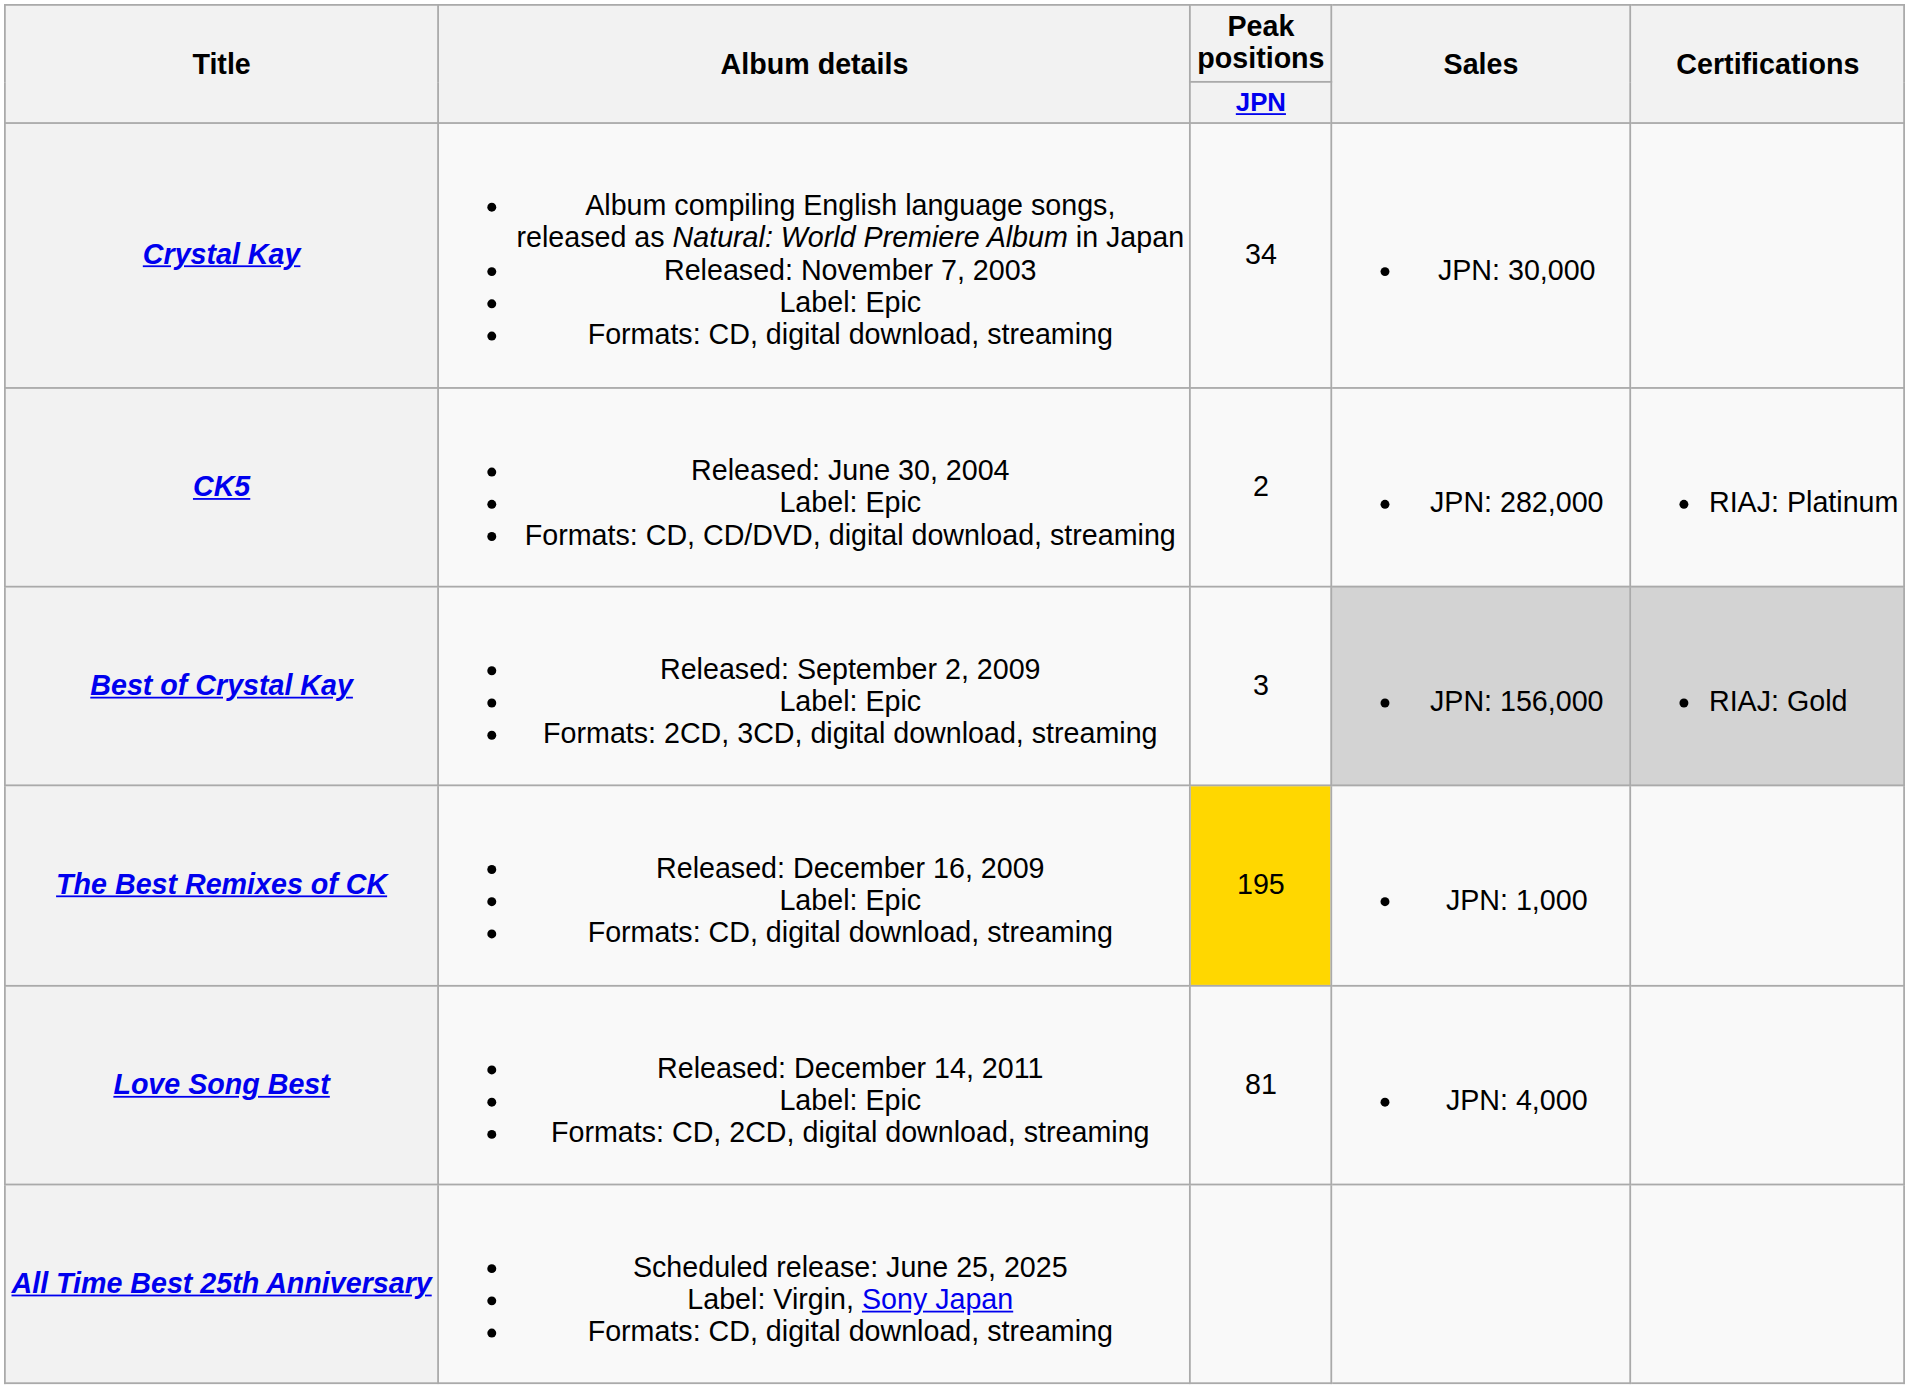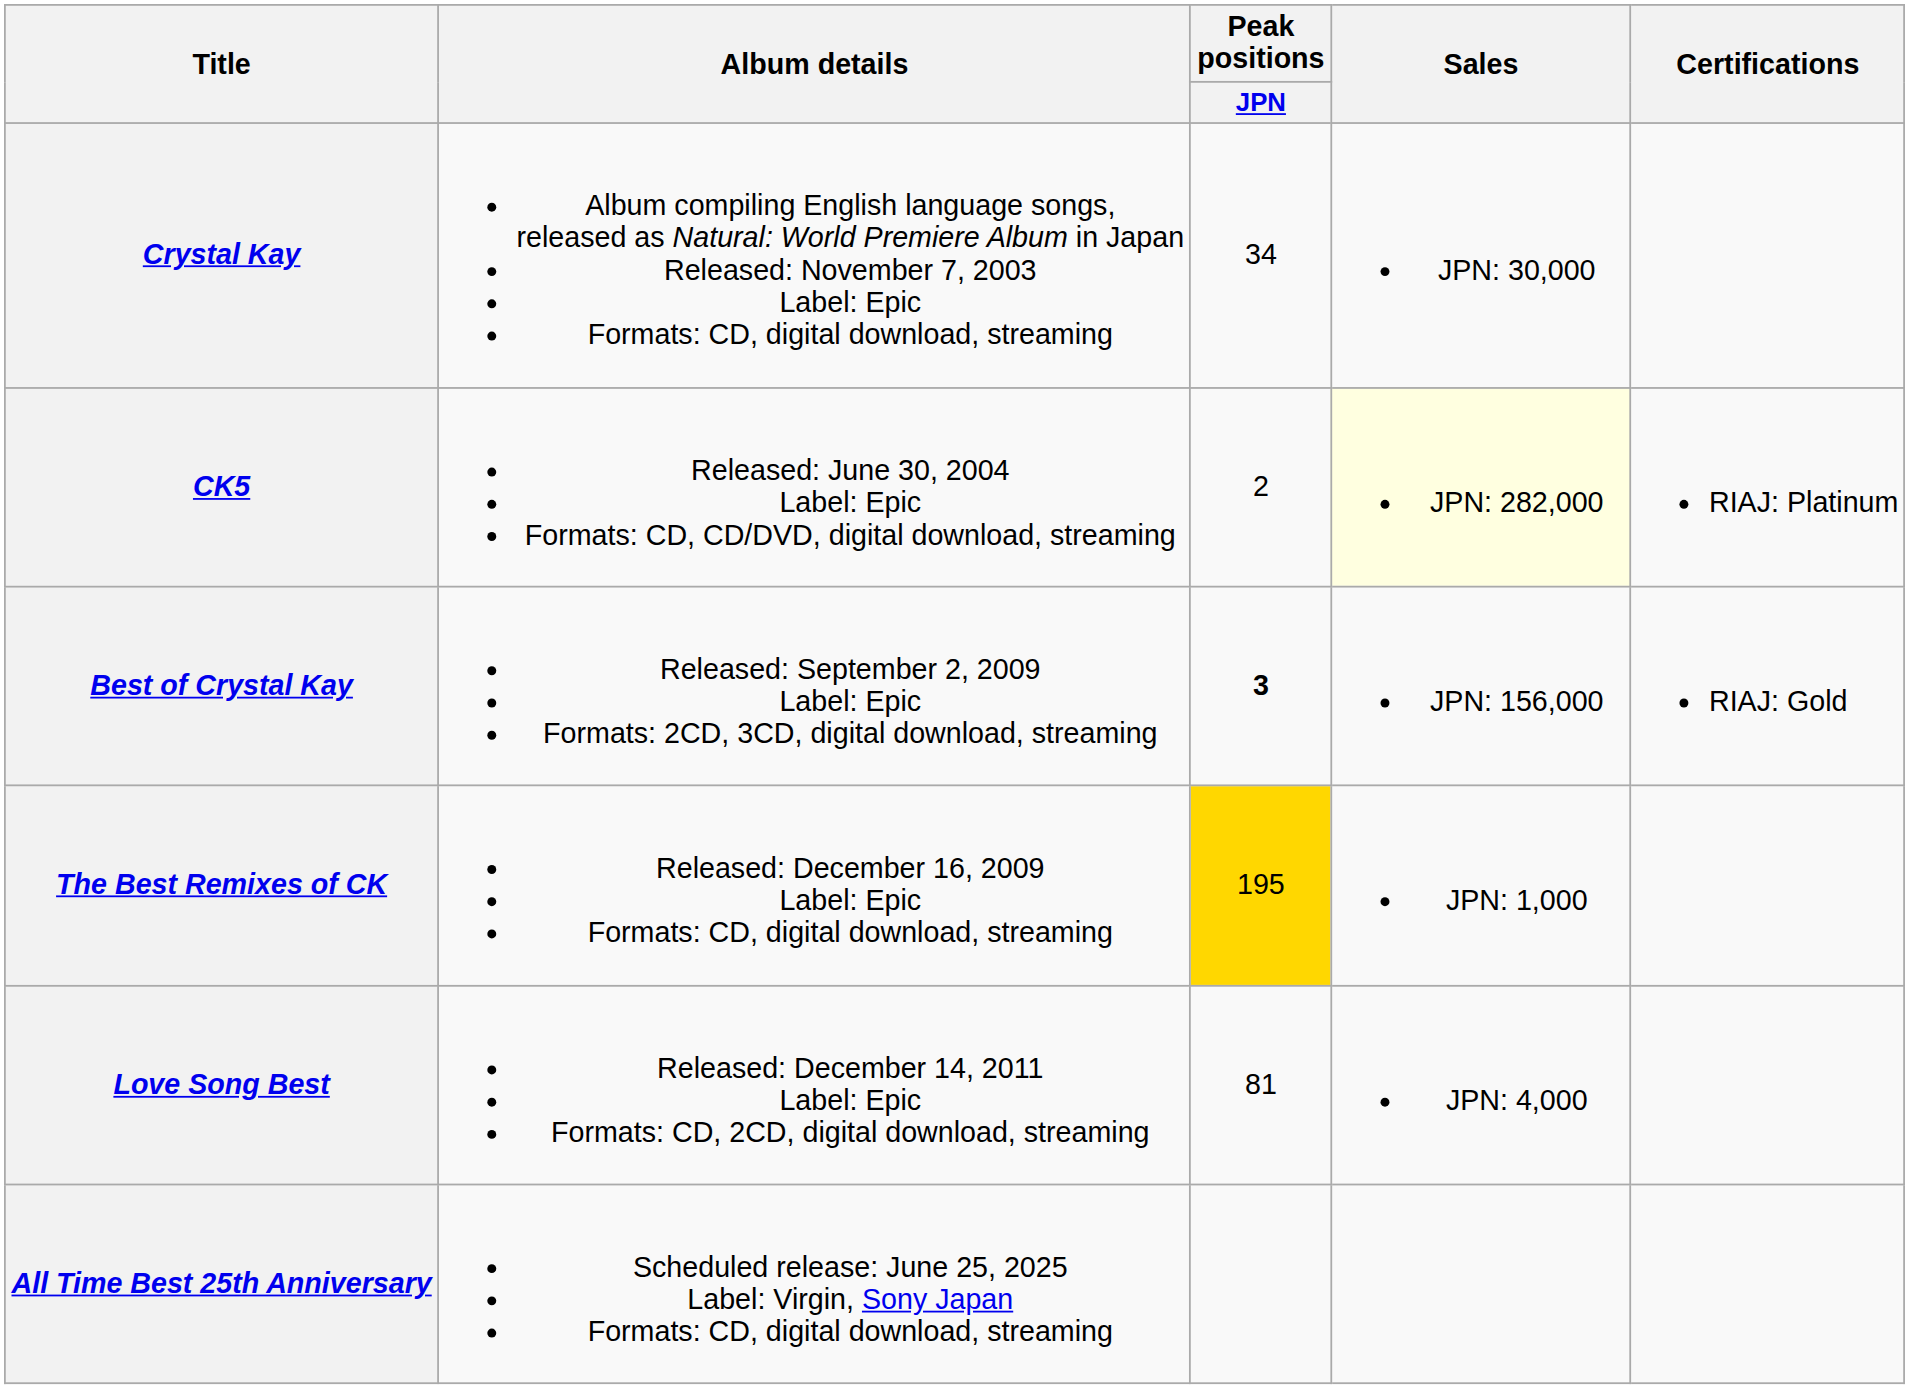(1481, 503) no background -> (1481, 503) lightyellow background
(1261, 685) normal -> (1261, 685) bold
(1481, 702) lightgrey background -> (1481, 702) no background
(1768, 702) lightgrey background -> (1768, 702) no background
